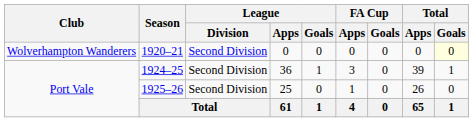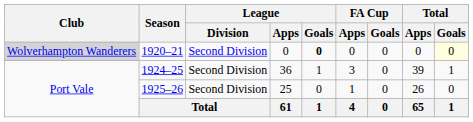(72, 51) no background -> (72, 51) lightgrey background
(319, 51) normal -> (319, 51) bold
